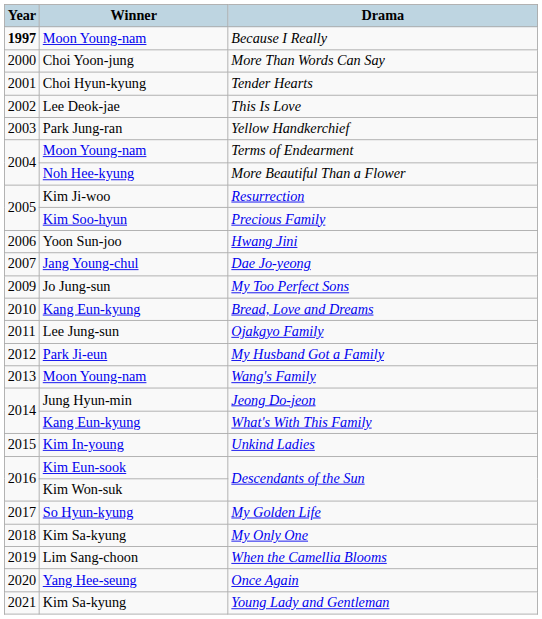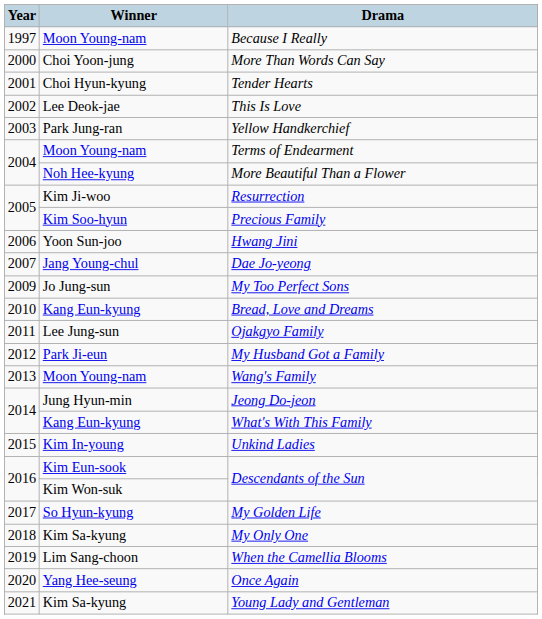(22, 38) bold -> (22, 38) normal
